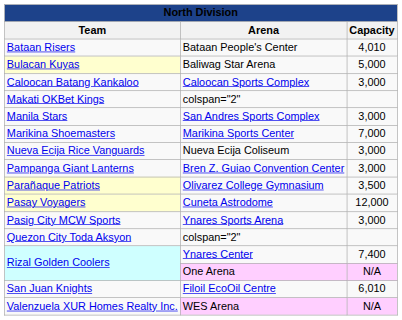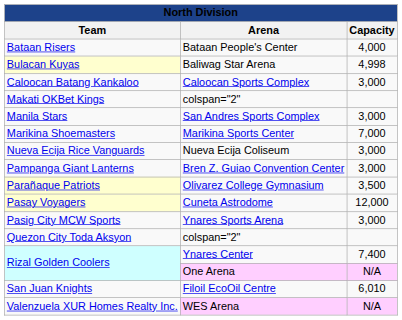(372, 47) 4,010 -> (372, 47) 4,000
(372, 64) 5,000 -> (372, 64) 4,998
